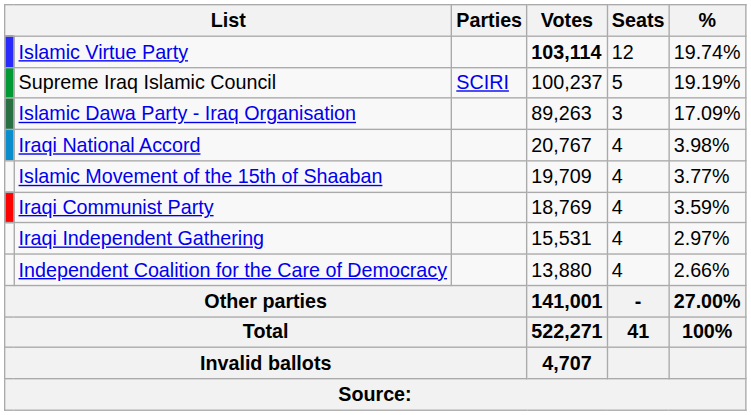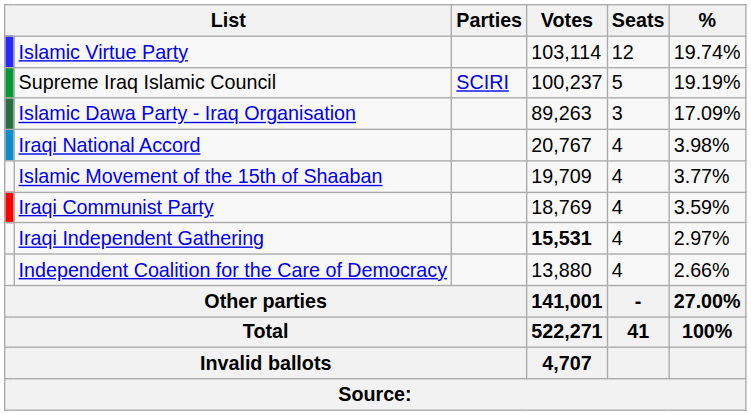(566, 52) bold -> (566, 52) normal
(561, 239) normal -> (561, 239) bold
